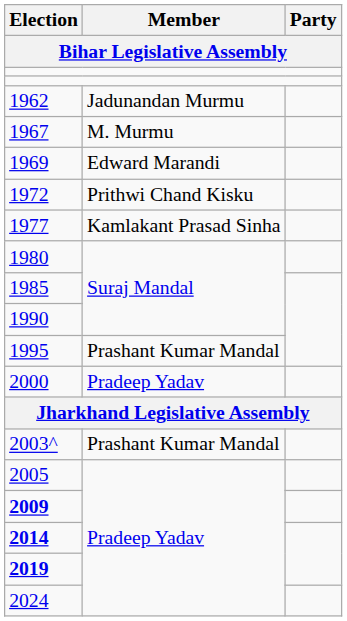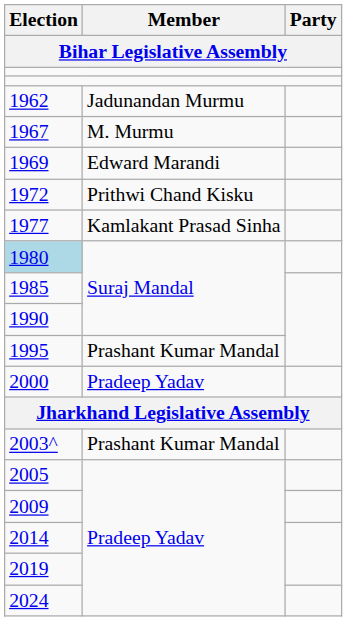(29, 256) no background -> (29, 256) lightblue background
(29, 506) bold -> (29, 506) normal
(29, 537) bold -> (29, 537) normal
(29, 568) bold -> (29, 568) normal
